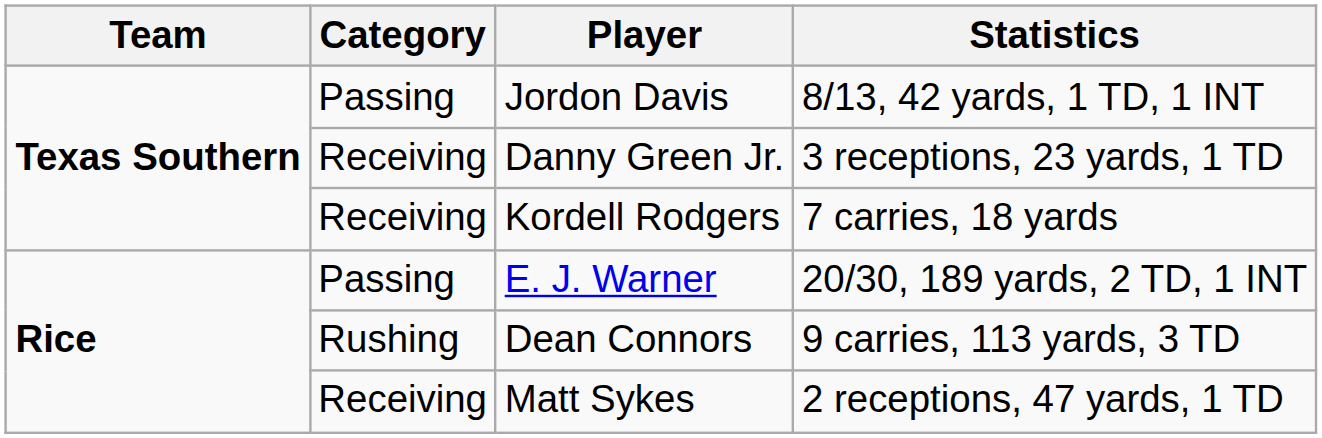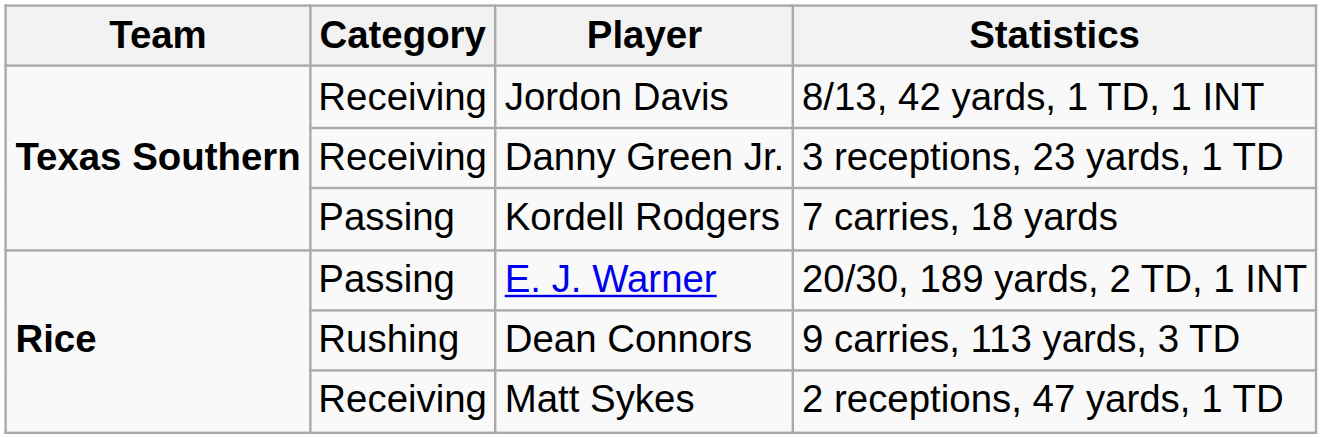(387, 96) Passing -> (403, 96) Receiving
(403, 218) Receiving -> (387, 218) Passing
